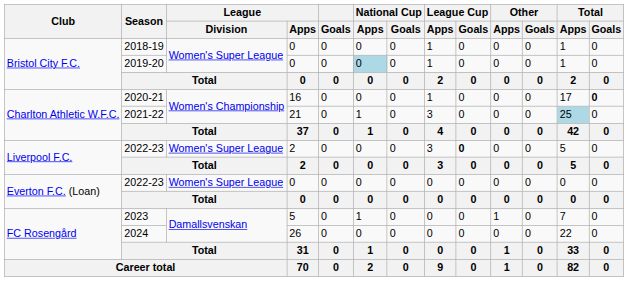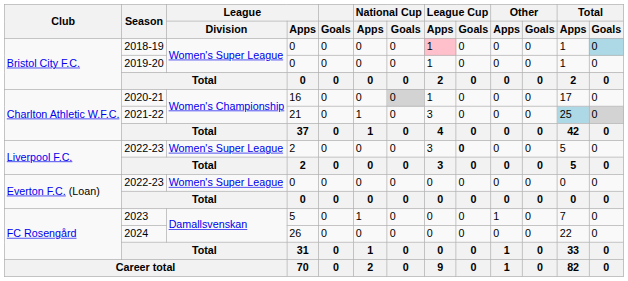(430, 47) no background -> (430, 47) pink background
(594, 47) no background -> (594, 47) lightblue background
(359, 64) lightblue background -> (359, 64) no background
(393, 98) no background -> (393, 98) lightgrey background
(594, 98) bold -> (594, 98) normal
(594, 115) no background -> (594, 115) lightgrey background
